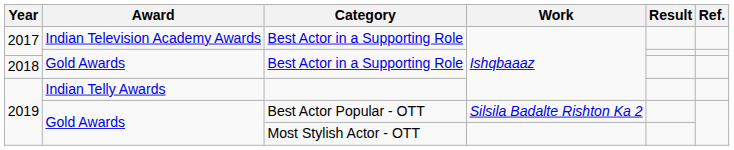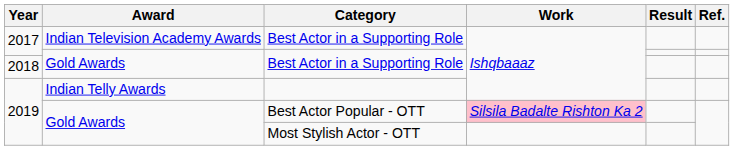(556, 111) no background -> (556, 111) pink background
